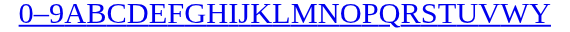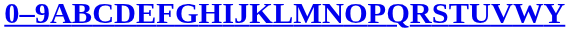(285, 12) normal -> (285, 12) bold
